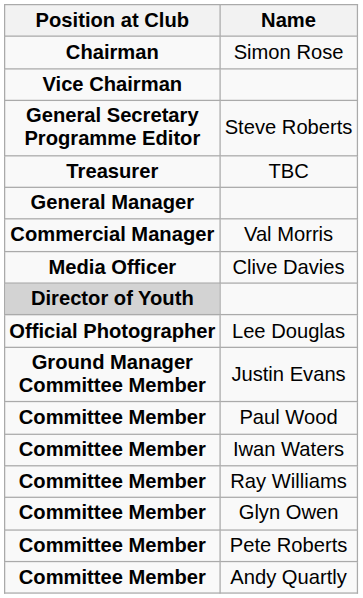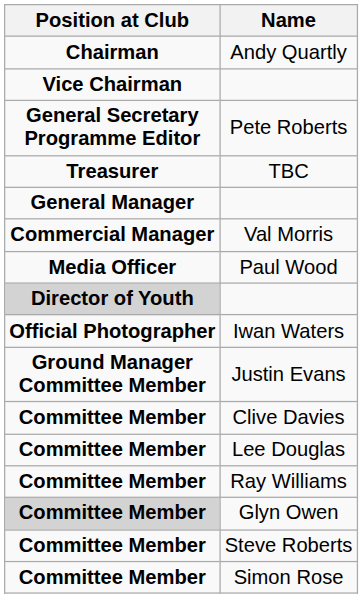(289, 52) Simon Rose -> (289, 52) Andy Quartly
(289, 127) Steve Roberts -> (289, 127) Pete Roberts
(289, 266) Clive Davies -> (289, 266) Paul Wood
(289, 330) Lee Douglas -> (289, 330) Iwan Waters
(289, 417) Paul Wood -> (289, 417) Clive Davies
(289, 449) Iwan Waters -> (289, 449) Lee Douglas
(112, 513) no background -> (112, 513) lightgrey background
(289, 545) Pete Roberts -> (289, 545) Steve Roberts
(289, 577) Andy Quartly -> (289, 577) Simon Rose
